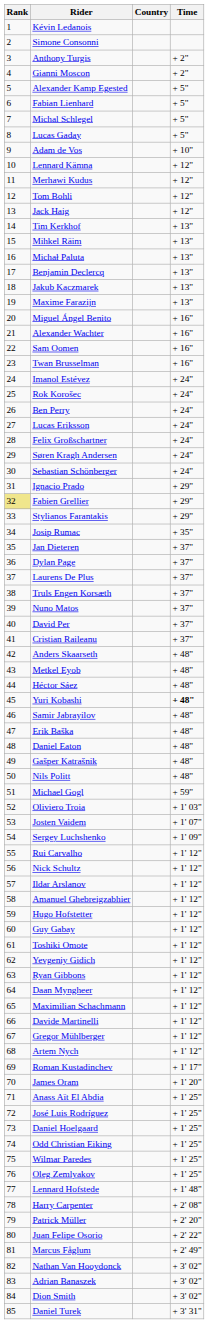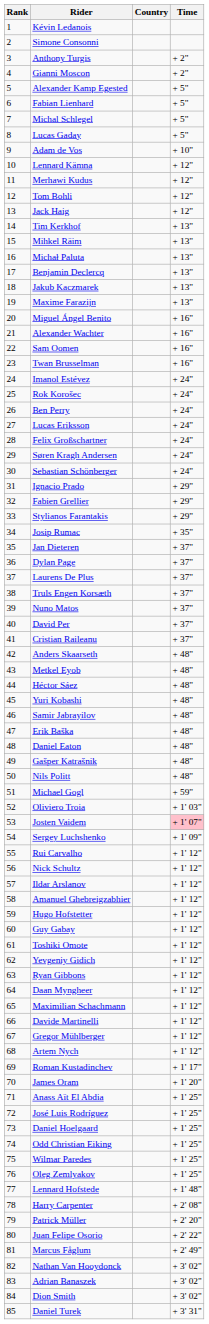(11, 501) khaki background -> (11, 501) no background
(183, 700) bold -> (183, 700) normal
(187, 822) no background -> (187, 822) pink background
